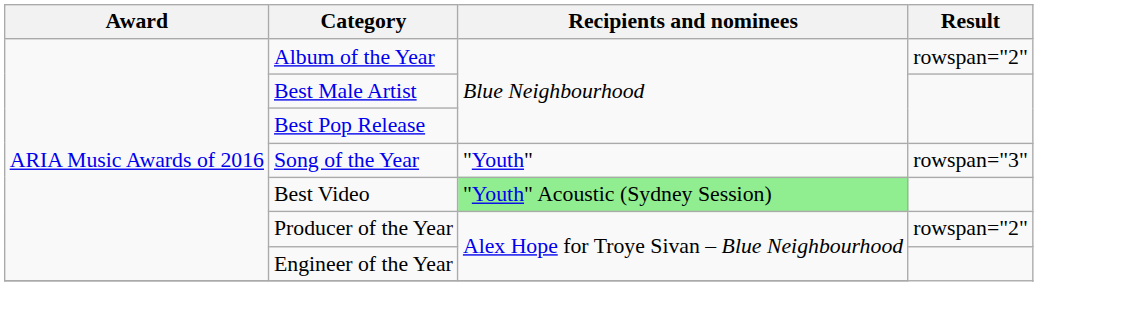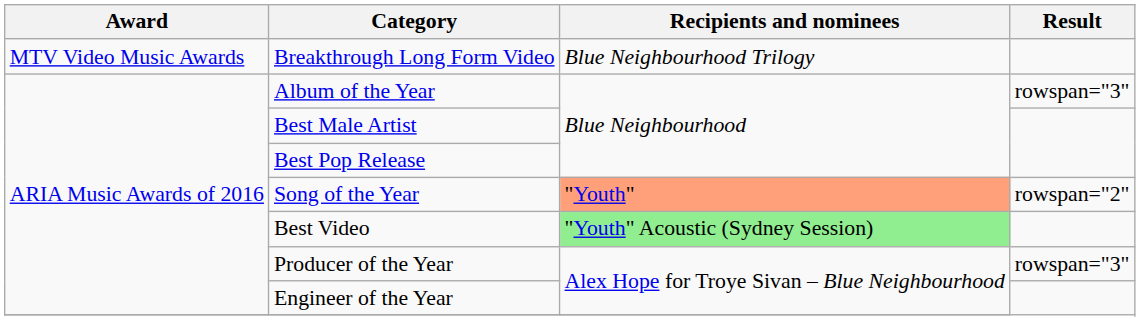+ row: (414, 56)
(971, 56) rowspan="2" -> (1072, 90) rowspan="3"
(498, 159) no background -> (600, 194) lightsalmon background
(971, 159) rowspan="3" -> (1072, 194) rowspan="2"
(971, 228) rowspan="2" -> (1072, 263) rowspan="3"
